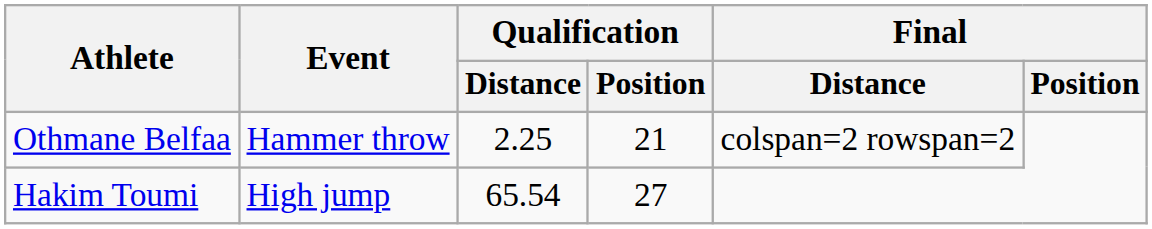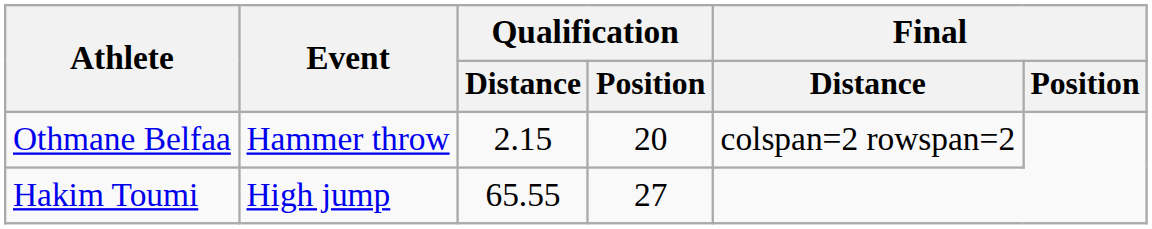(523, 139) 2.25 -> (523, 139) 2.15
(651, 139) 21 -> (651, 139) 20
(523, 194) 65.54 -> (523, 194) 65.55
